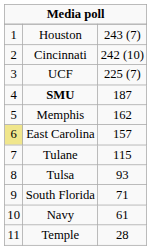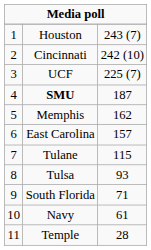(14, 134) khaki background -> (14, 134) no background
